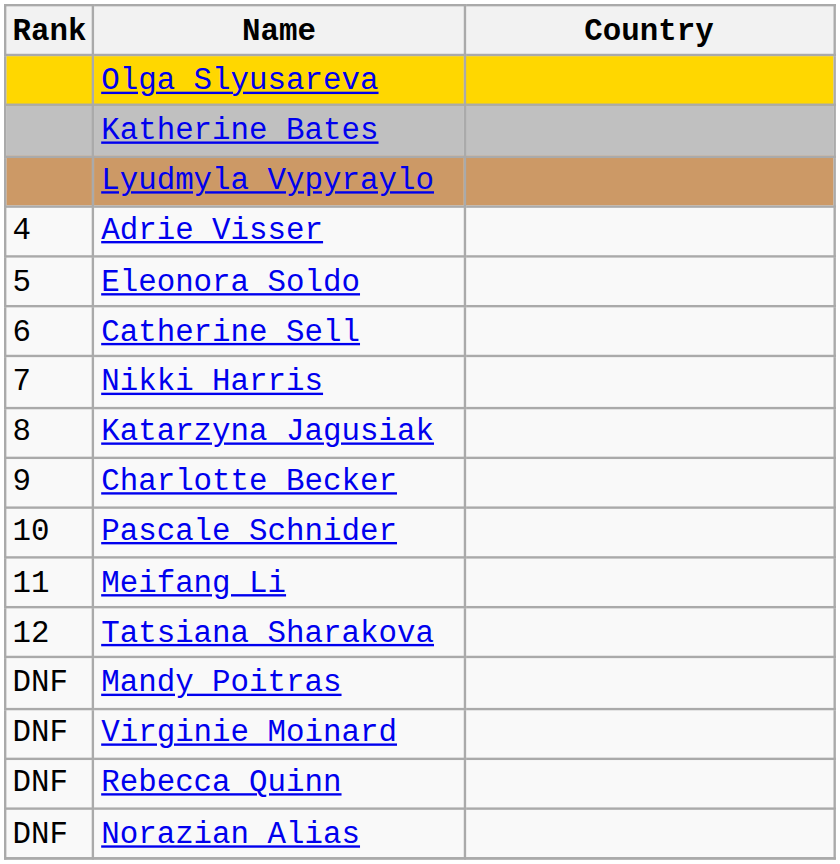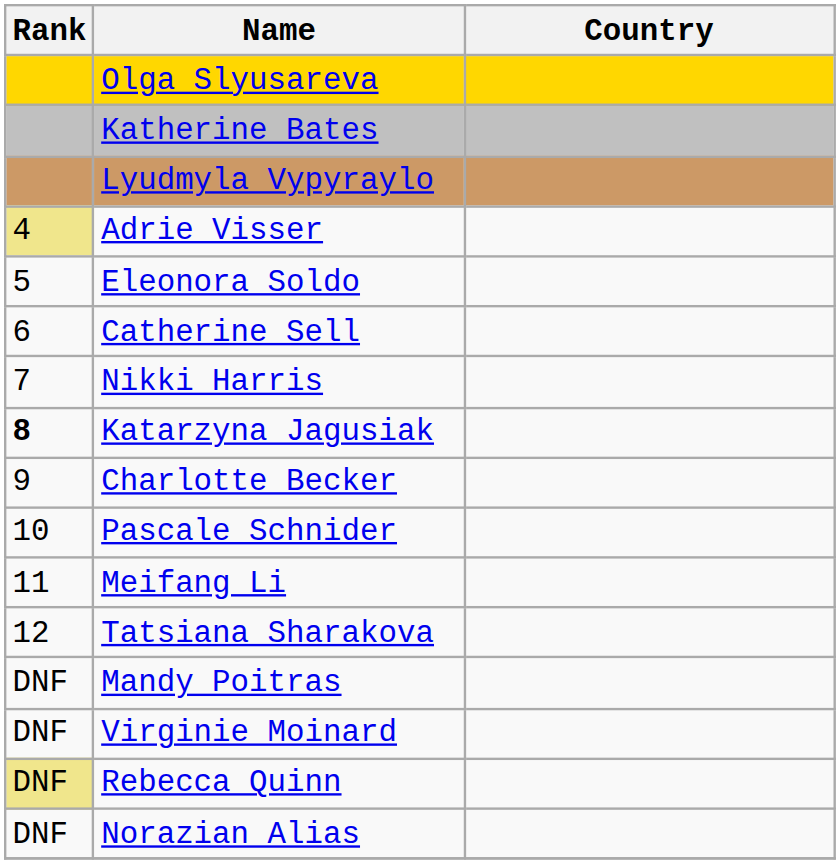(22, 231) no background -> (22, 231) khaki background
(22, 432) normal -> (22, 432) bold
(40, 784) no background -> (40, 784) khaki background
